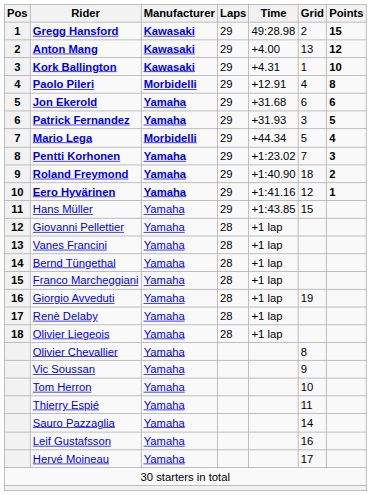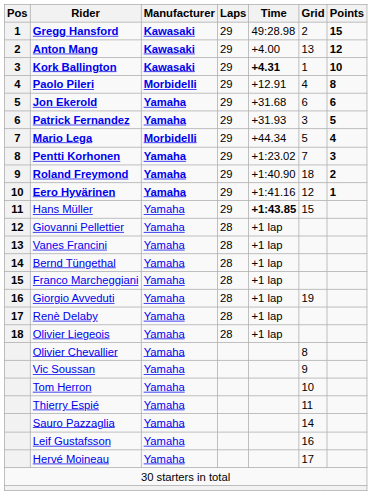(266, 67) normal -> (266, 67) bold
(274, 209) normal -> (274, 209) bold
